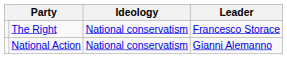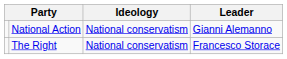rows swapped: (46, 45) <-> (34, 29)
